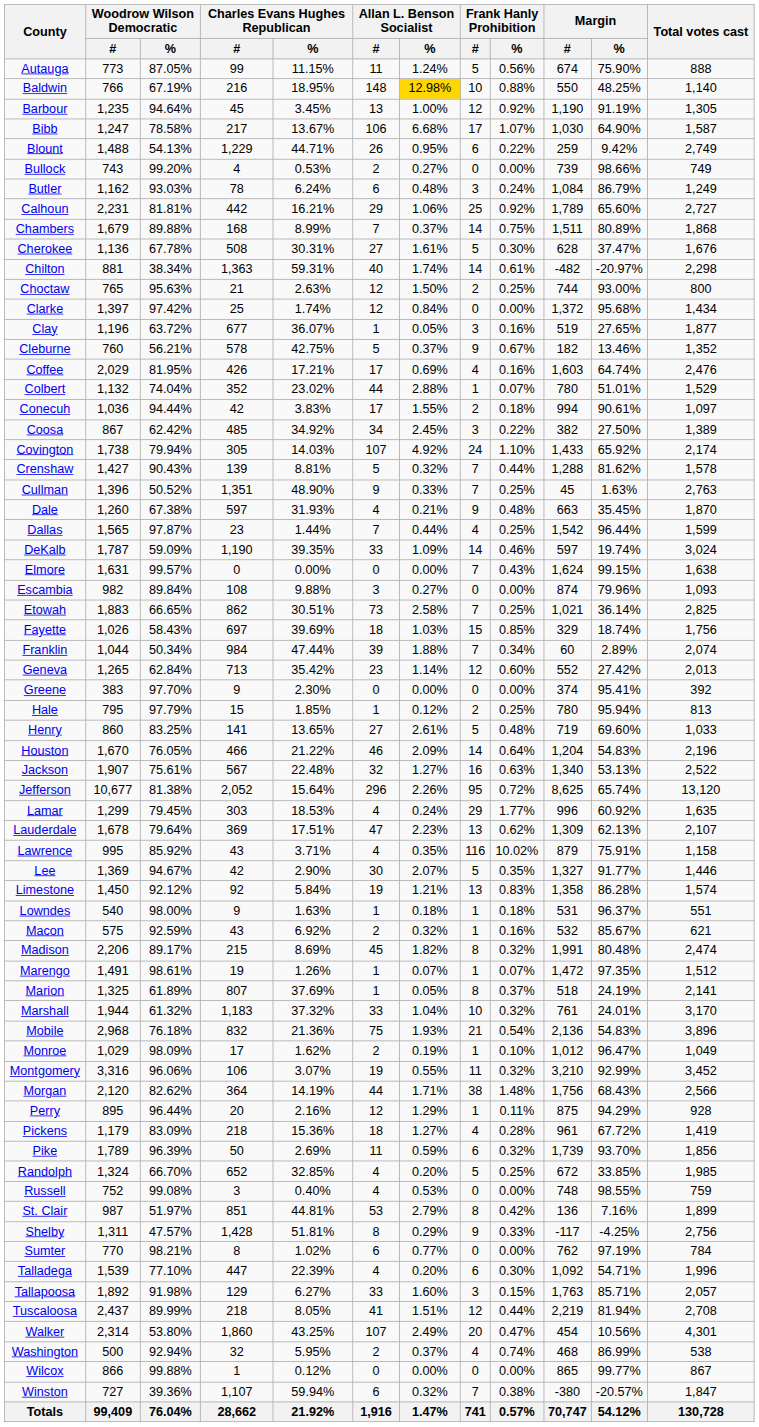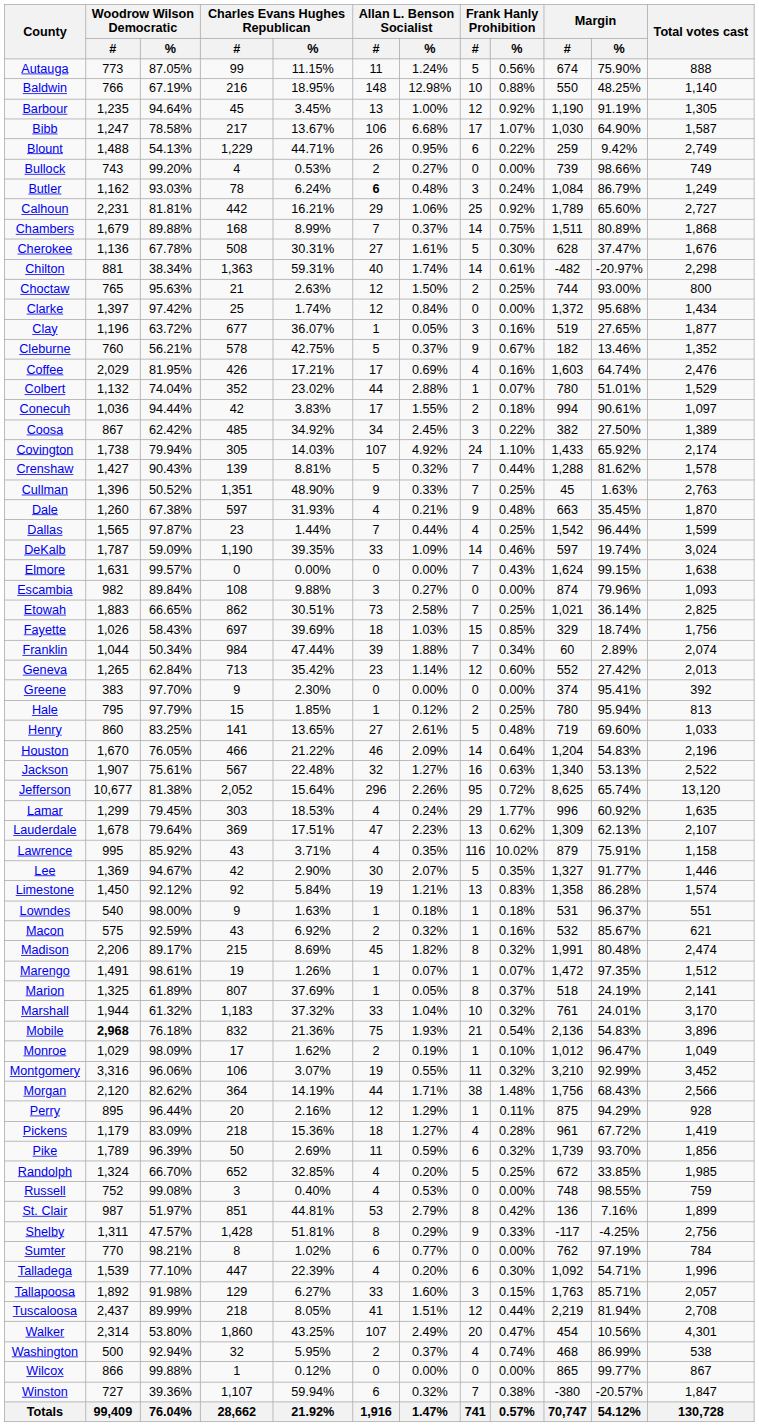(430, 88) gold background -> (430, 88) no background
(376, 189) normal -> (376, 189) bold
(113, 1031) normal -> (113, 1031) bold
